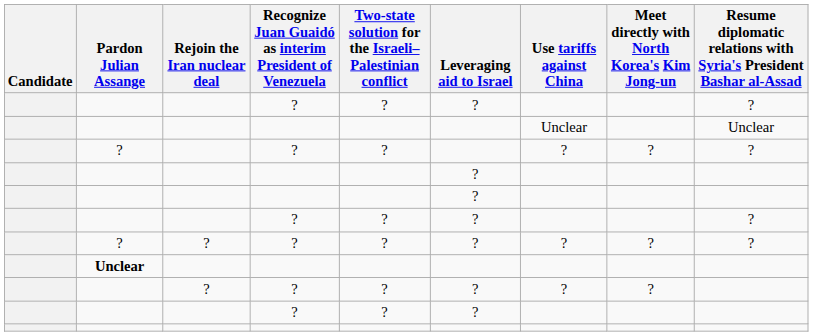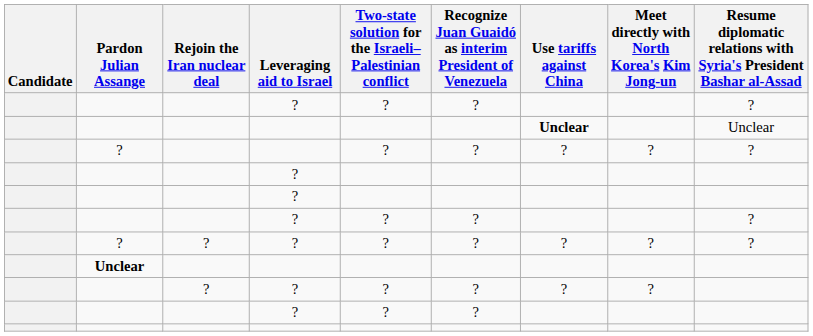columns swapped: (295, 48) <-> (475, 73)
(564, 127) normal -> (564, 127) bold
